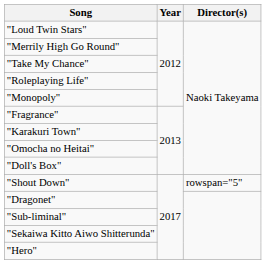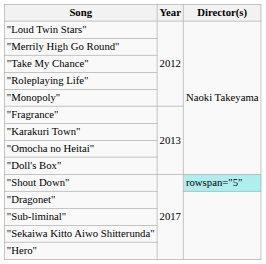(214, 183) no background -> (214, 183) paleturquoise background
